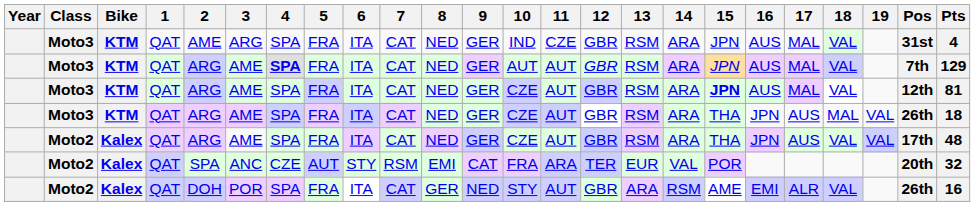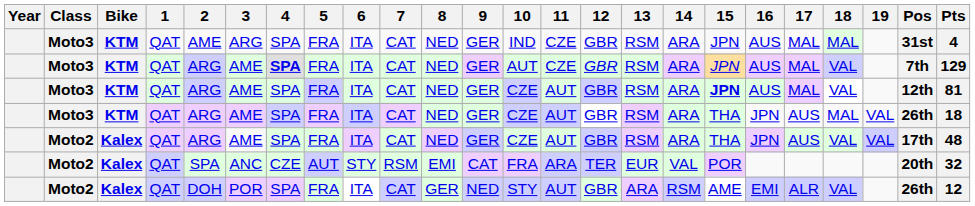(843, 41) VAL -> (843, 41) MAL
(561, 66) AUT -> (561, 66) CZE
(953, 189) 16 -> (953, 189) 12
